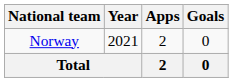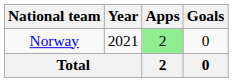(163, 41) no background -> (163, 41) lightgreen background
